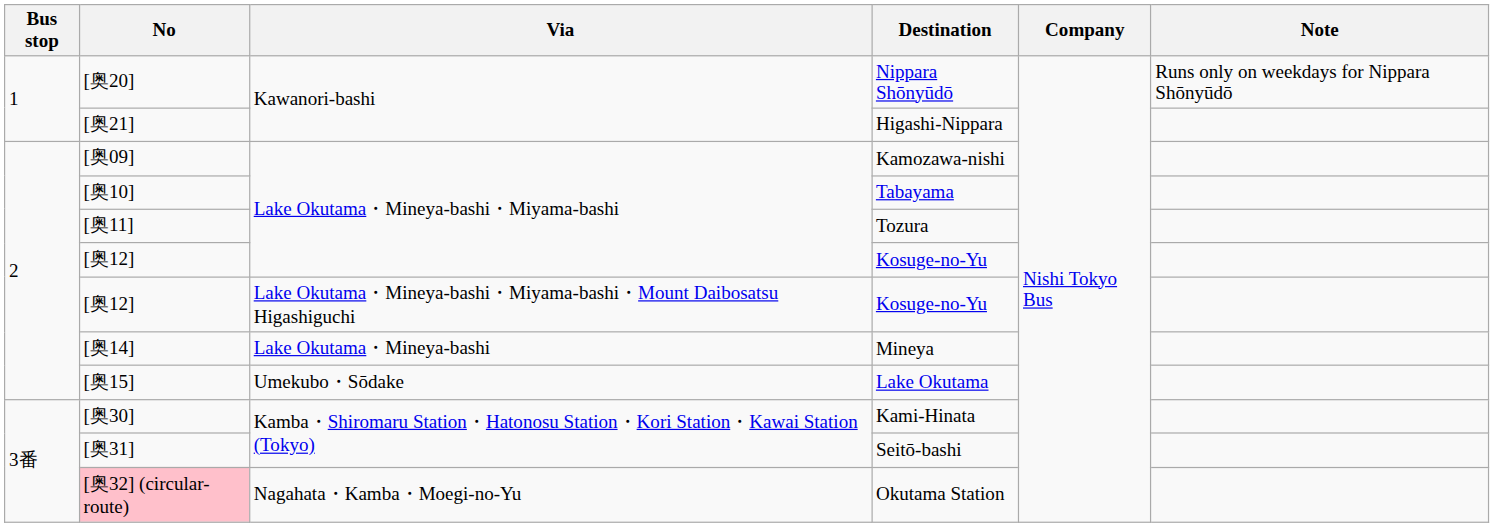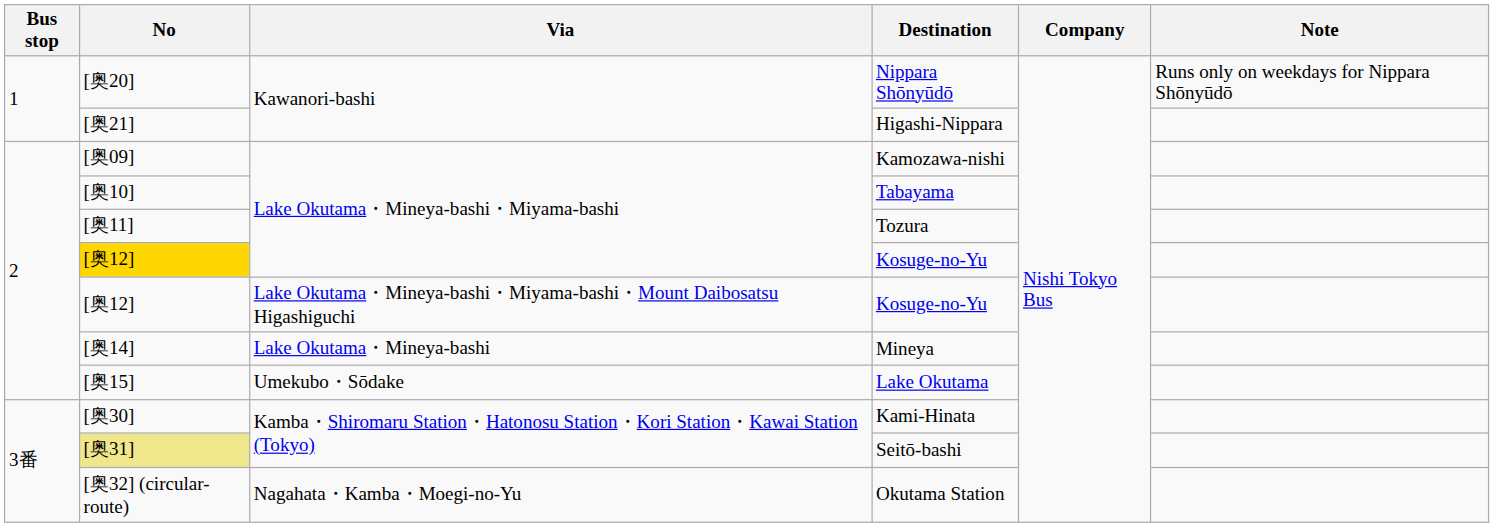(109, 259) no background -> (109, 259) gold background
(109, 449) no background -> (109, 449) khaki background
(147, 495) pink background -> (147, 495) no background
